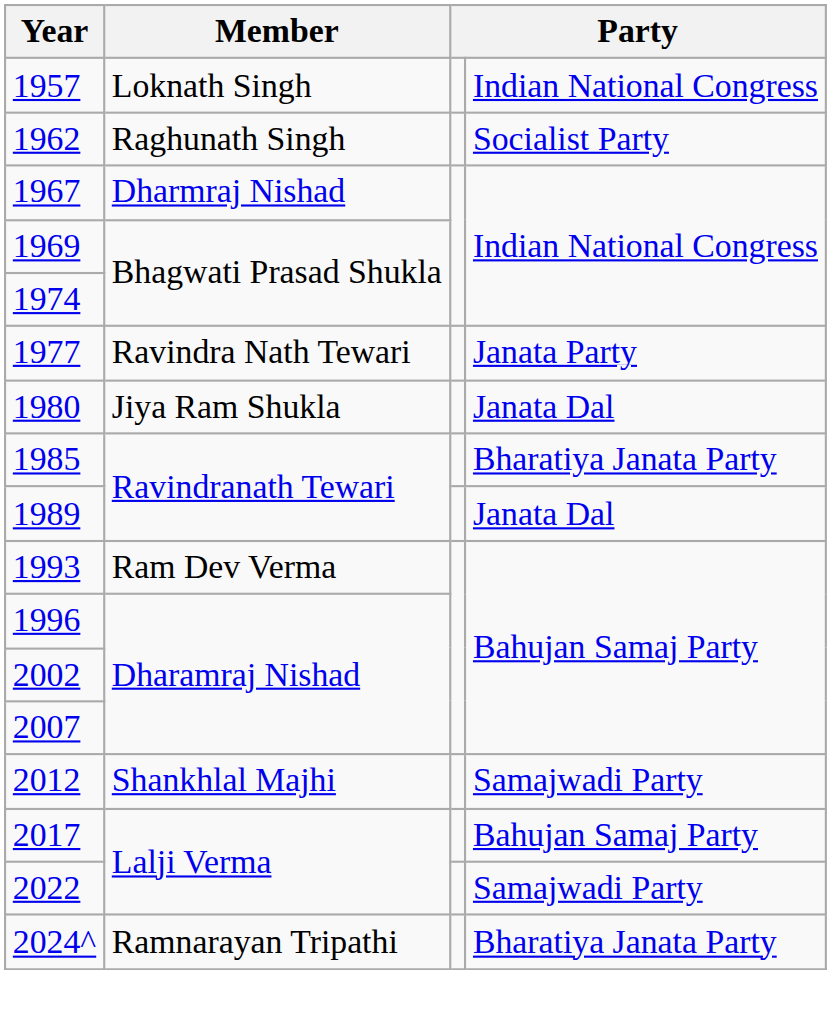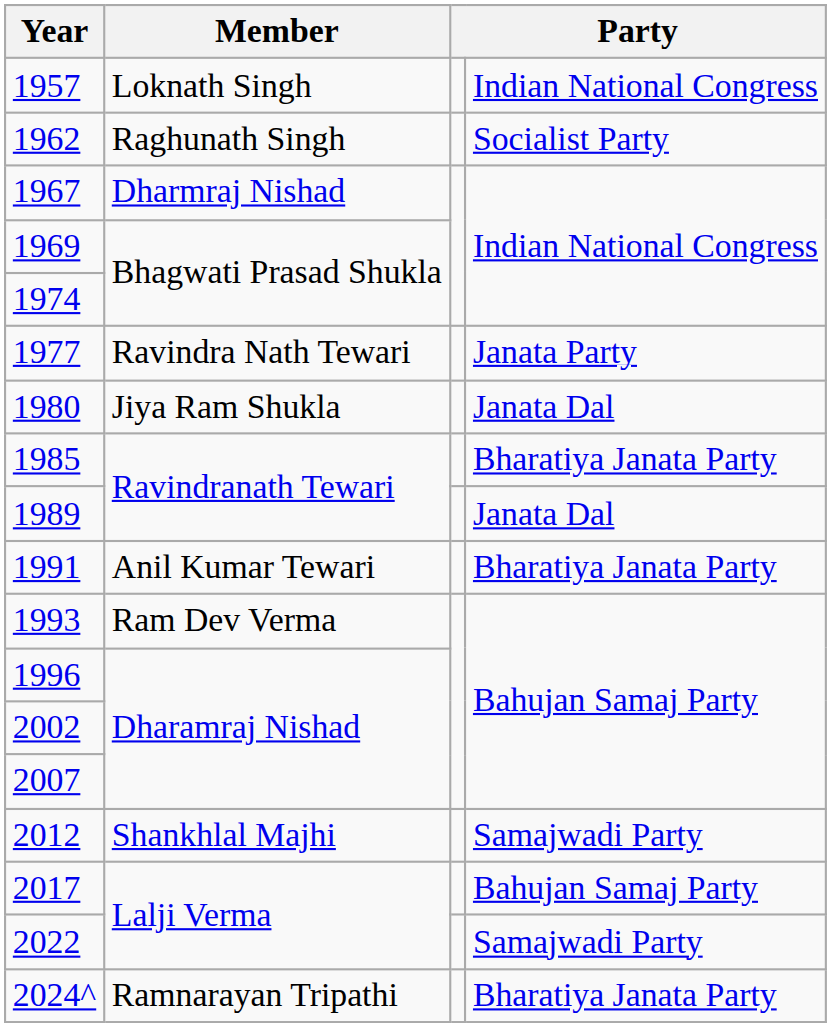+ row: (47, 566)
